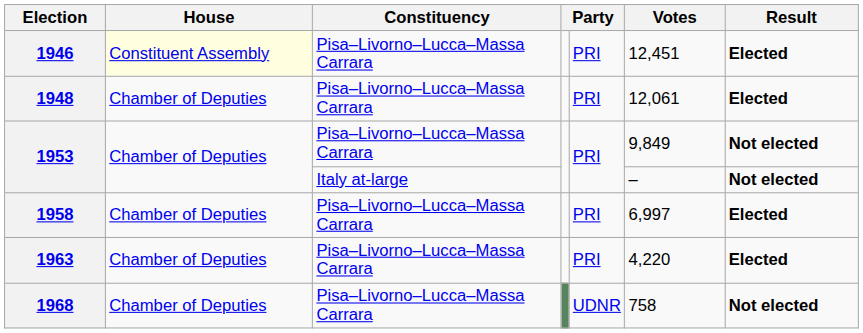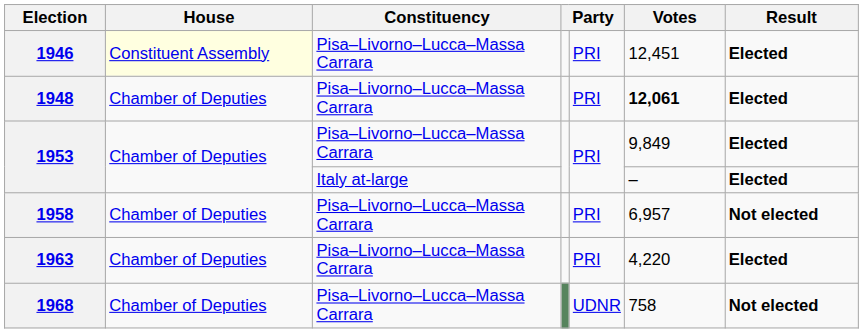(654, 98) normal -> (654, 98) bold
(774, 143) Not elected -> (758, 143) Elected
(774, 179) Not elected -> (758, 179) Elected
(649, 215) 6,997 -> (649, 215) 6,957
(758, 215) Elected -> (774, 215) Not elected
